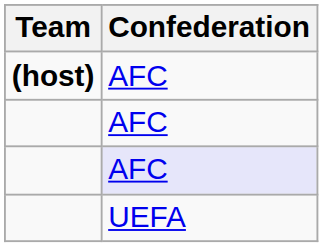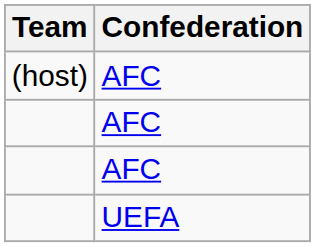(53, 75) bold -> (50, 75) normal
(138, 169) lavender background -> (131, 169) no background
